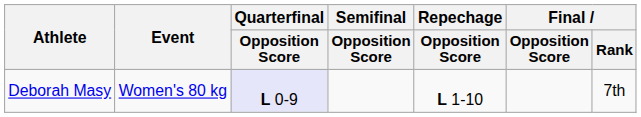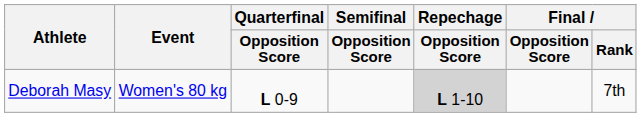(279, 100) lavender background -> (279, 100) no background
(460, 100) no background -> (460, 100) lightgrey background
